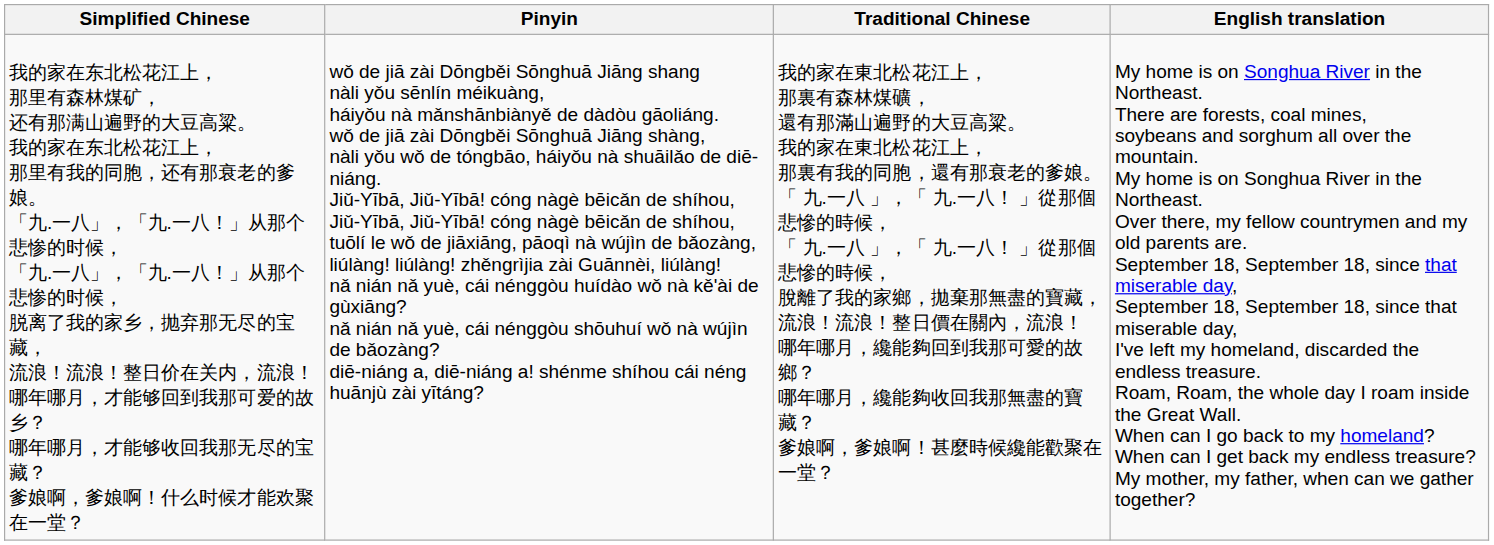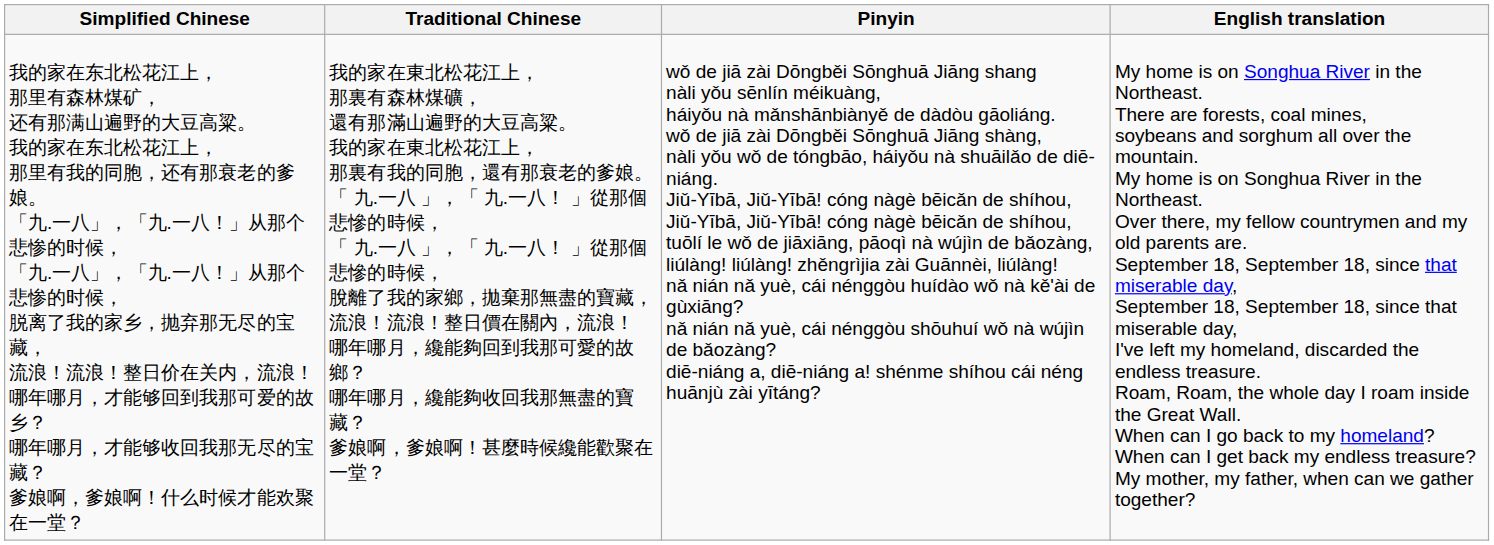columns swapped: (942, 19) <-> (549, 19)
